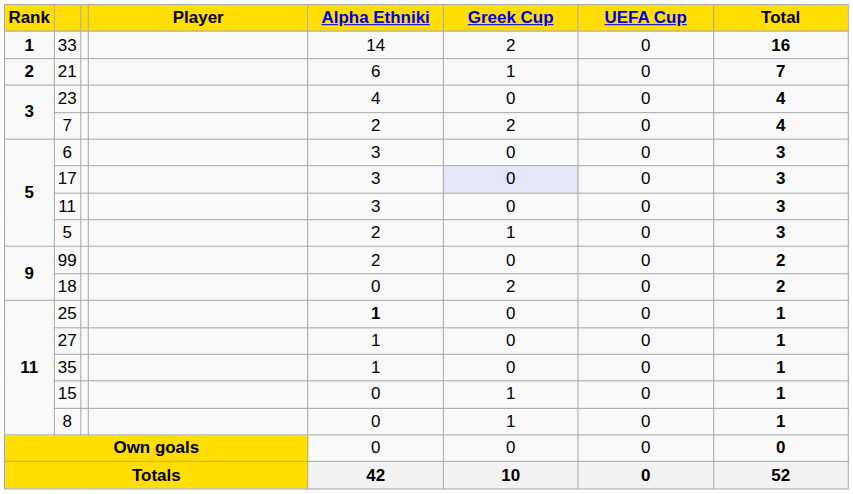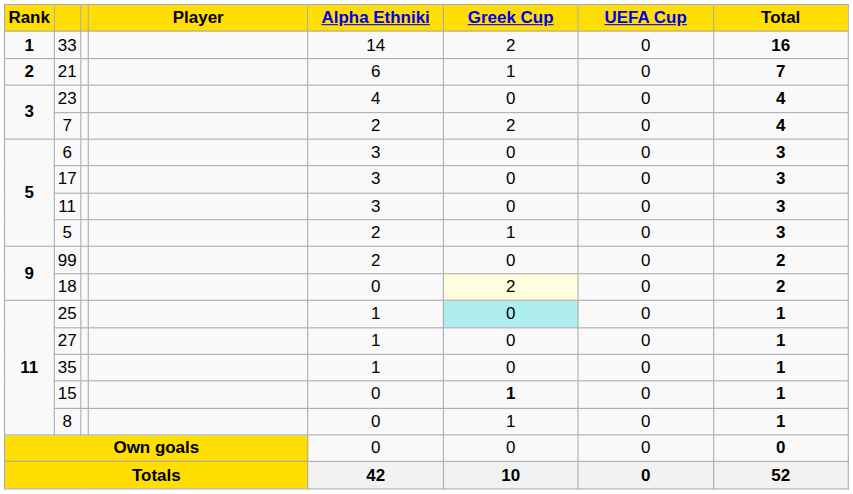(511, 179) lavender background -> (511, 179) no background
(511, 286) no background -> (511, 286) lightyellow background
(376, 313) bold -> (376, 313) normal
(511, 313) no background -> (511, 313) paleturquoise background
(511, 394) normal -> (511, 394) bold
